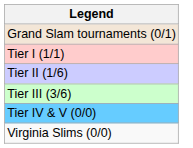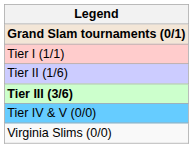(92, 34) normal -> (96, 34) bold
(39, 93) normal -> (40, 93) bold
